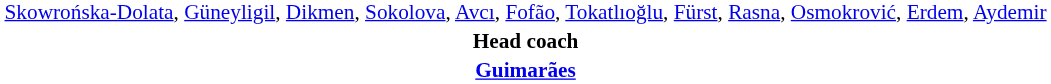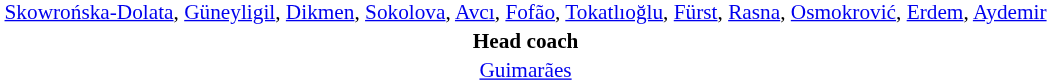(526, 70) bold -> (526, 70) normal
